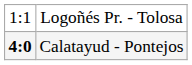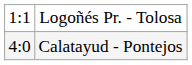(20, 45) bold -> (20, 45) normal
